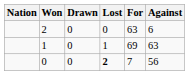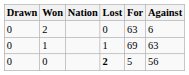columns swapped: (22, 12) <-> (82, 12)
(130, 62) 7 -> (130, 62) 5
